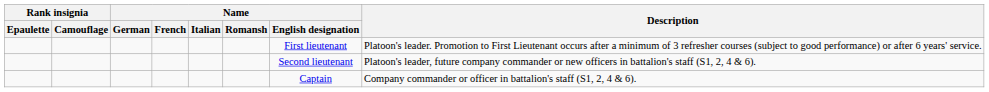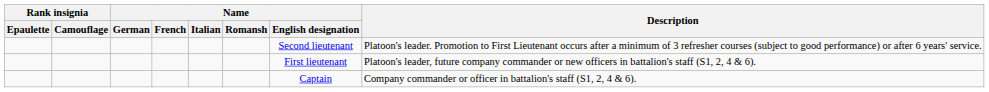(316, 45) First lieutenant -> (316, 45) Second lieutenant
(316, 62) Second lieutenant -> (316, 62) First lieutenant
